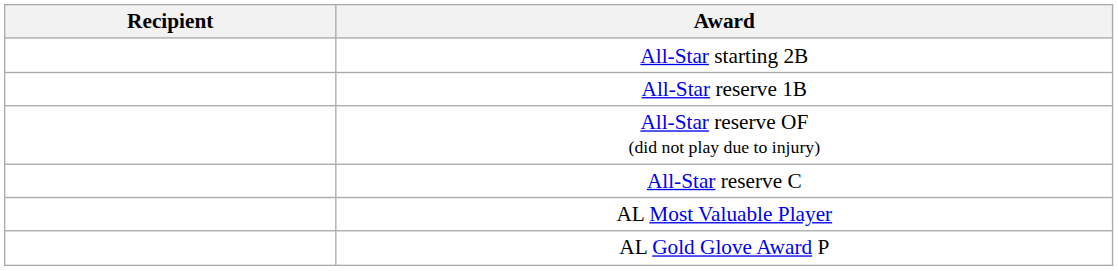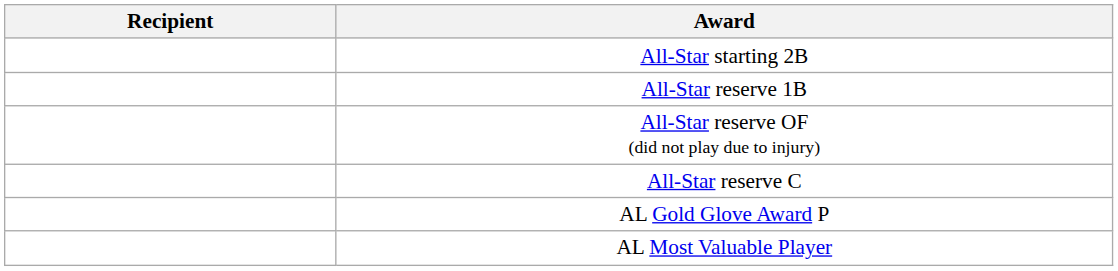rows swapped: (724, 247) <-> (724, 214)
